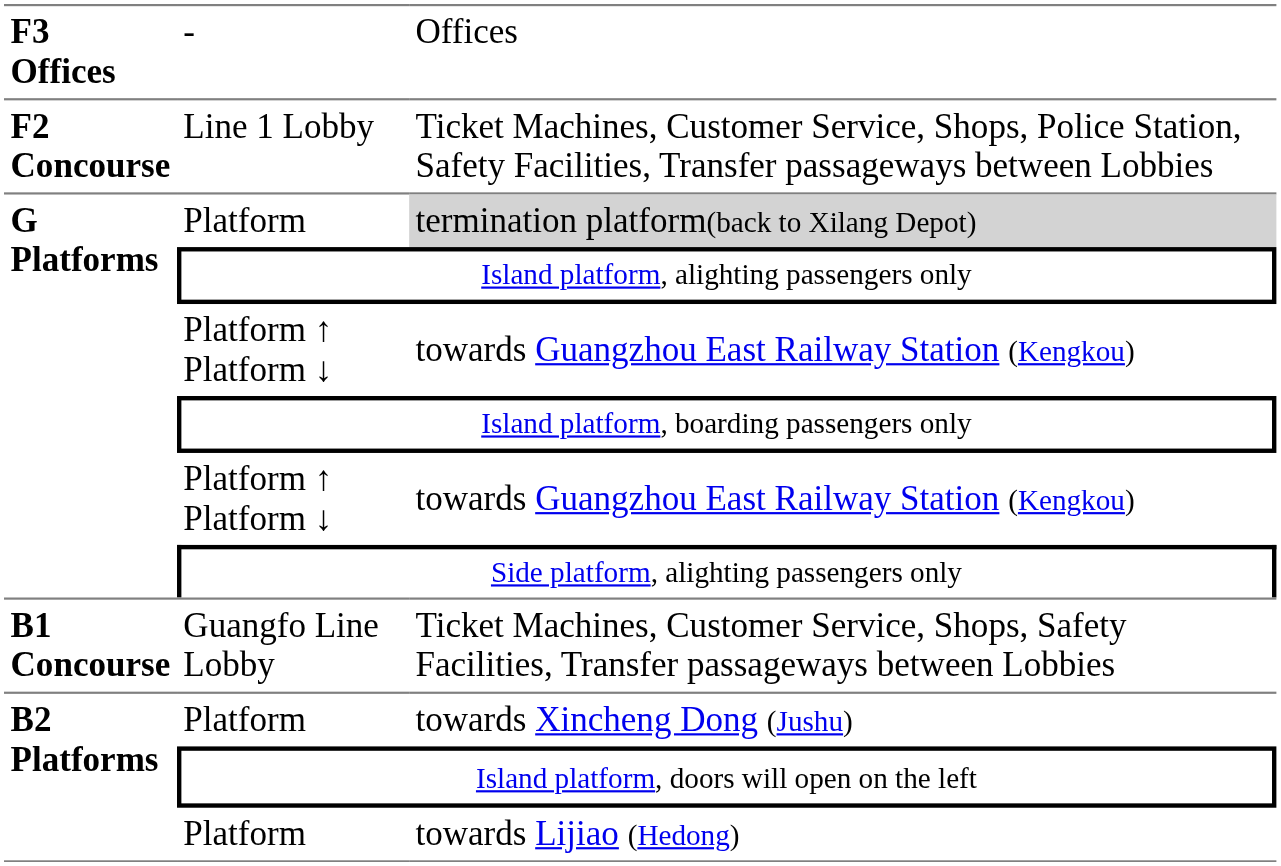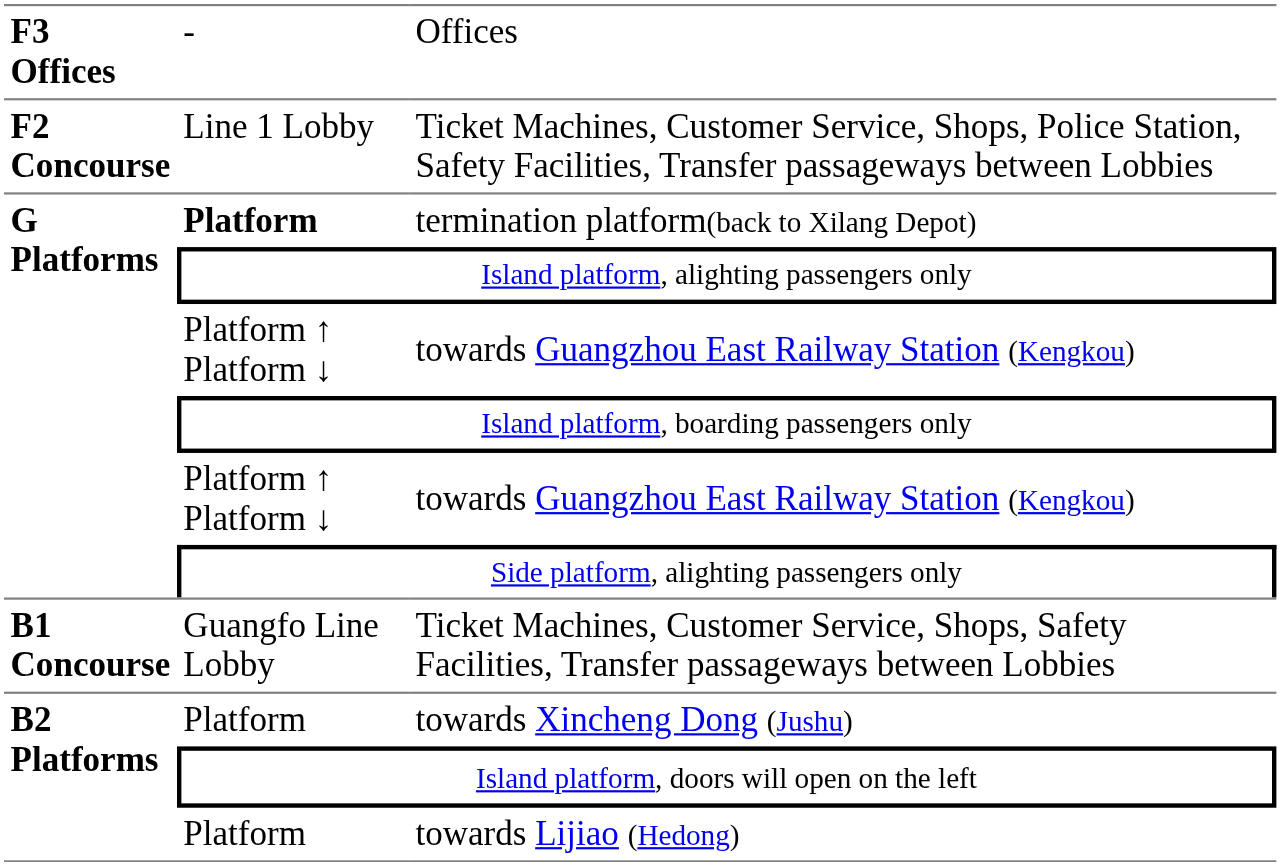(245, 220) normal -> (250, 220) bold
(696, 220) lightgrey background -> (696, 220) no background
